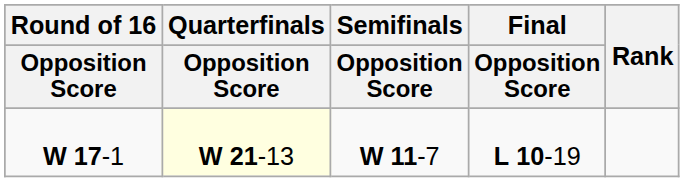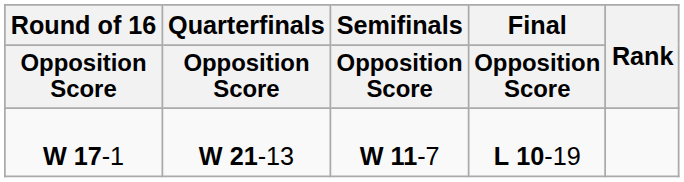(246, 157) lightyellow background -> (246, 157) no background
